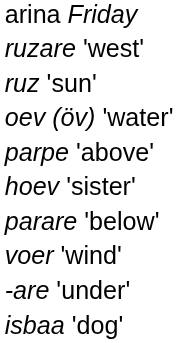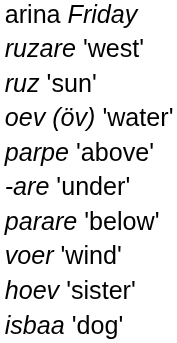(70, 187) hoev 'sister' -> (67, 187) -are 'under'
(67, 290) -are 'under' -> (70, 290) hoev 'sister'
